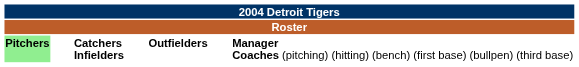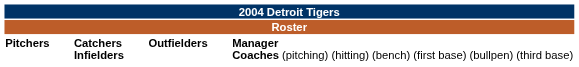(27, 43) lightgreen background -> (27, 43) no background
